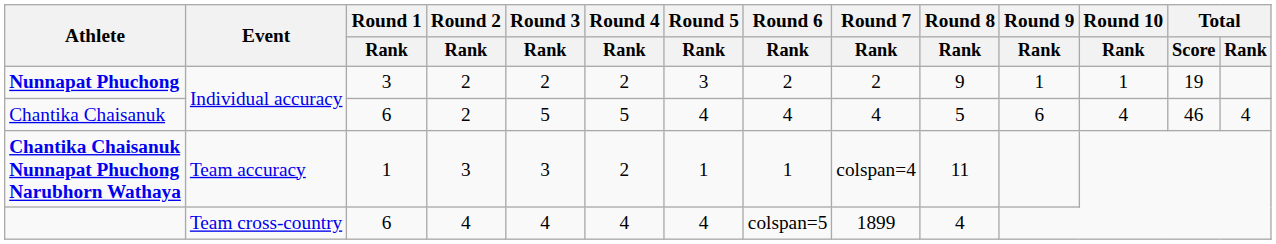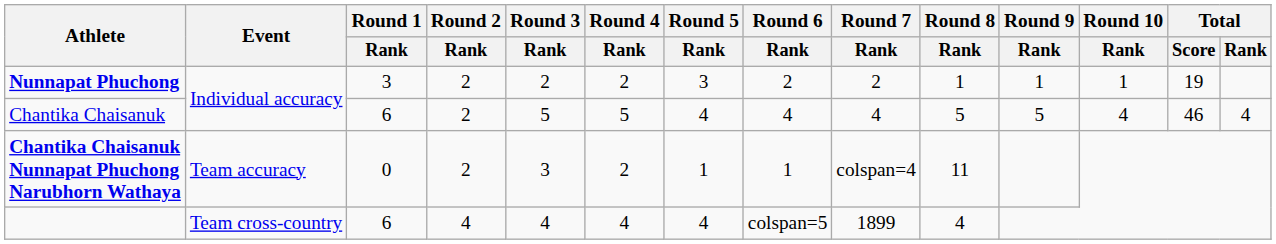(960, 82) 9 -> (960, 82) 1
(1039, 114) 6 -> (1039, 114) 5
(387, 169) 1 -> (387, 169) 0
(466, 169) 3 -> (466, 169) 2
